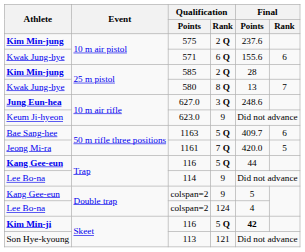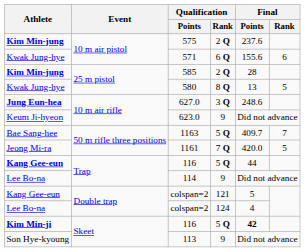(284, 87) 7 -> (284, 87) 5
(284, 133) 6 -> (284, 133) 7
(223, 194) 9 -> (223, 194) 121
(223, 239) 121 -> (223, 239) 9
